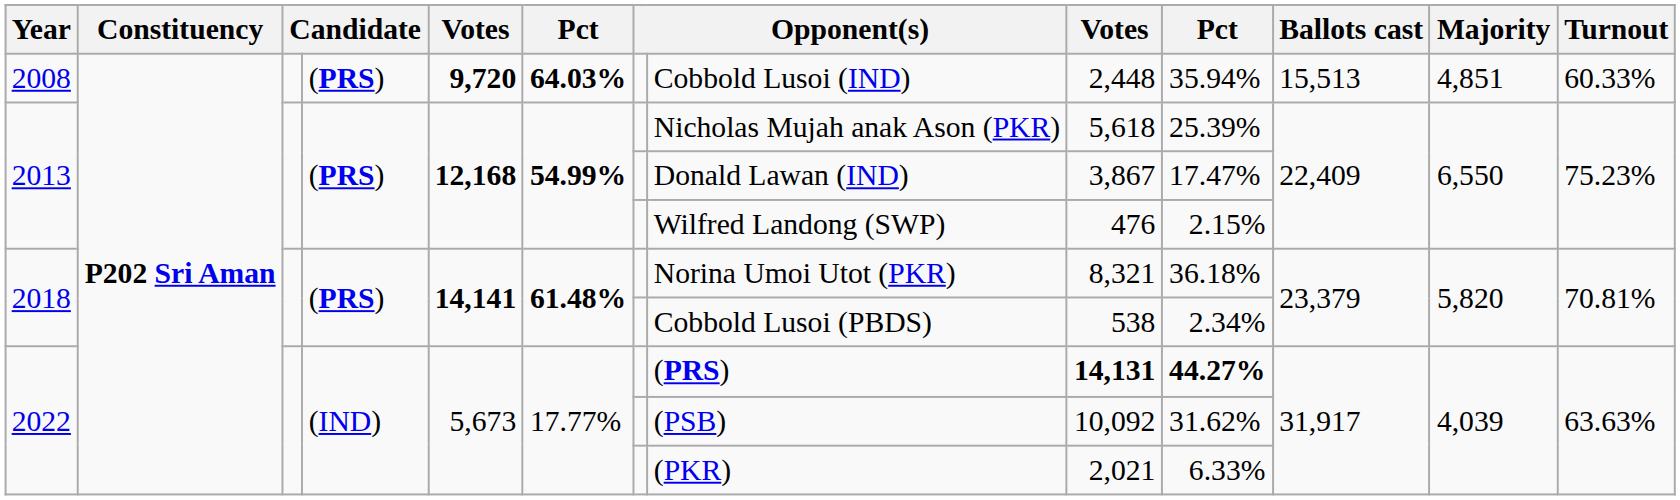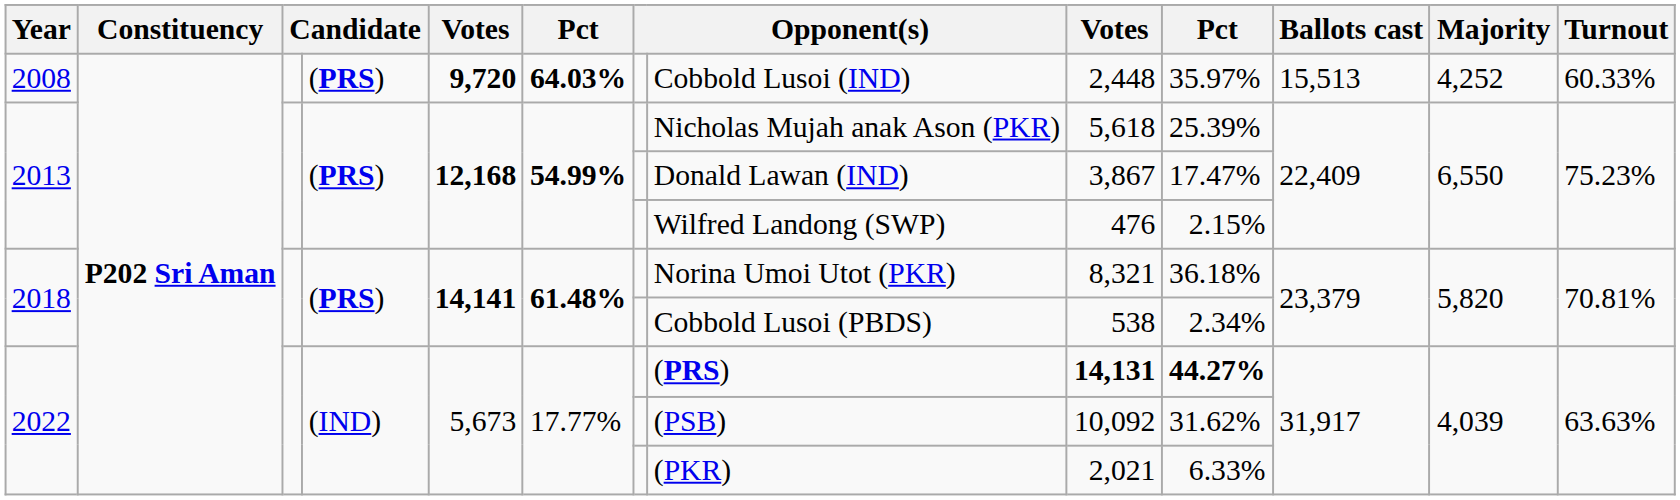(1215, 77) 35.94% -> (1215, 77) 35.97%
(1470, 77) 4,851 -> (1470, 77) 4,252
